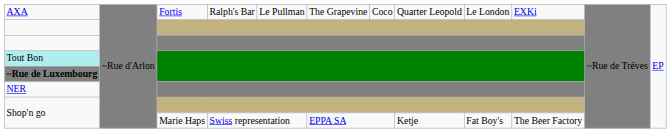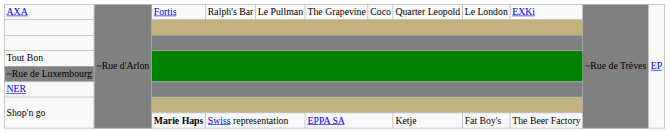(25, 58) paleturquoise background -> (25, 58) no background
(52, 74) bold -> (49, 74) normal
(182, 120) normal -> (179, 120) bold
